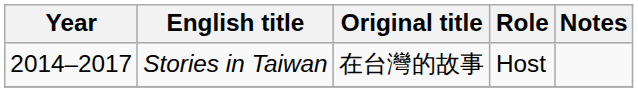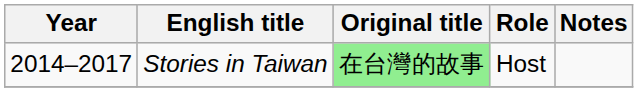(412, 63) no background -> (412, 63) lightgreen background
